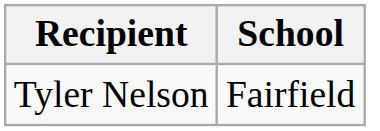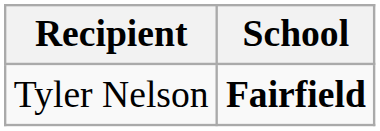(291, 93) normal -> (296, 93) bold
